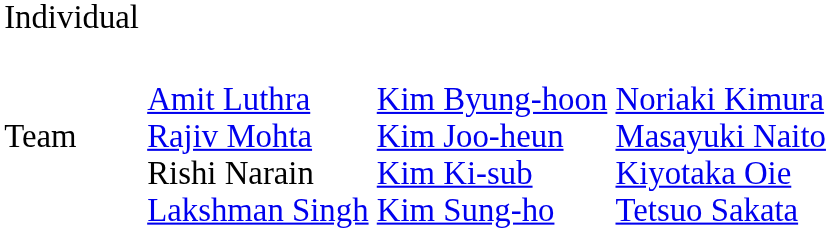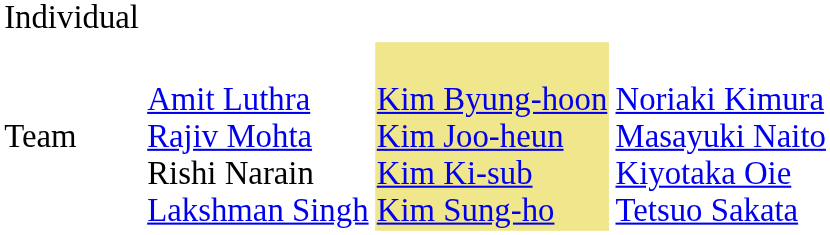(492, 154) no background -> (492, 154) khaki background
